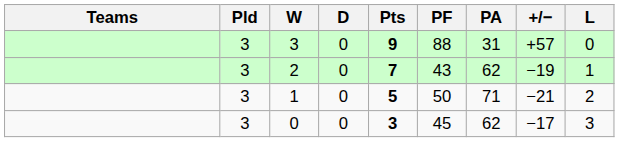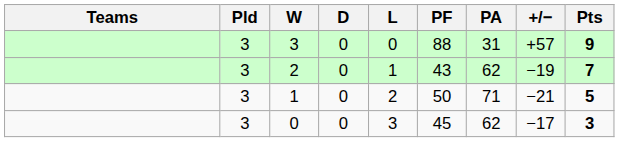columns swapped: (590, 17) <-> (393, 17)
